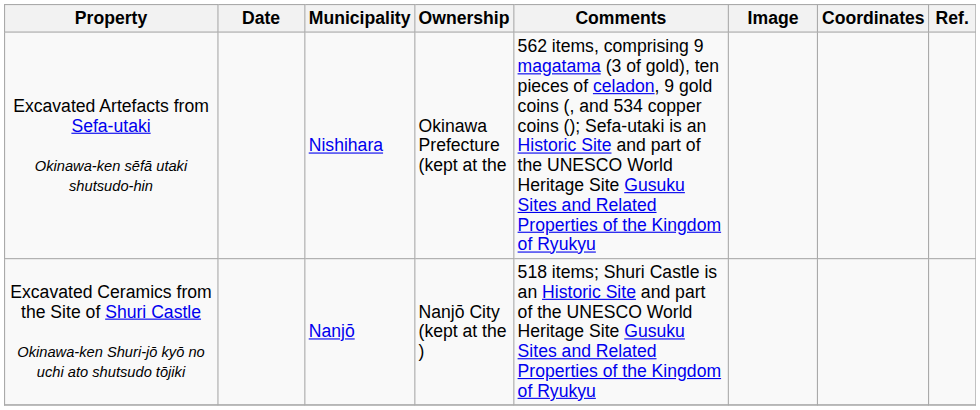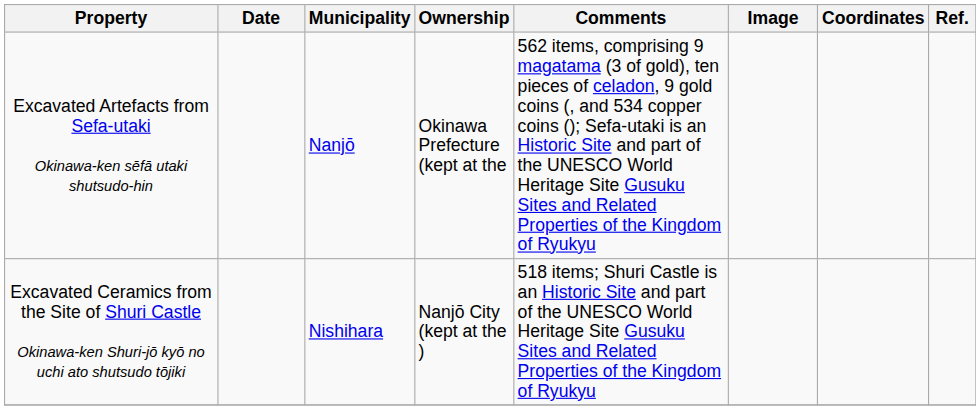(346, 145) Nishihara -> (332, 145) Nanjō
(332, 331) Nanjō -> (346, 331) Nishihara
